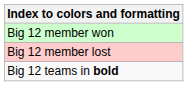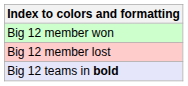(63, 71) no background -> (63, 71) lavender background
